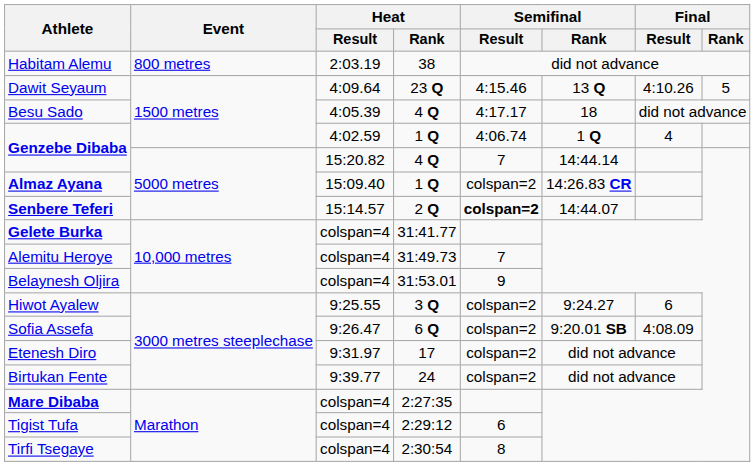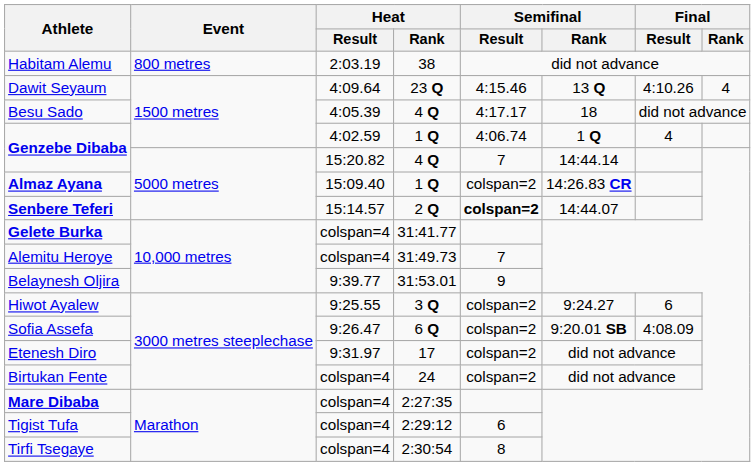(726, 88) 5 -> (726, 88) 4
(355, 281) colspan=4 -> (355, 281) 9:39.77
(355, 377) 9:39.77 -> (355, 377) colspan=4
